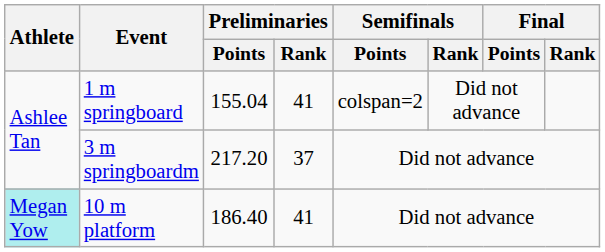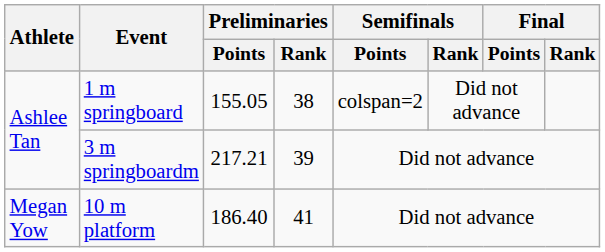(239, 100) 155.04 -> (239, 100) 155.05
(304, 100) 41 -> (304, 100) 38
(239, 159) 217.20 -> (239, 159) 217.21
(304, 159) 37 -> (304, 159) 39
(38, 218) paleturquoise background -> (38, 218) no background
